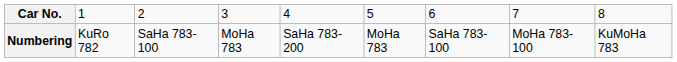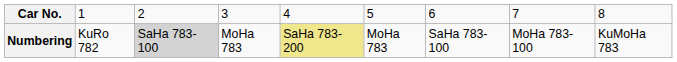(167, 40) no background -> (167, 40) lightgrey background
(313, 40) no background -> (313, 40) khaki background
